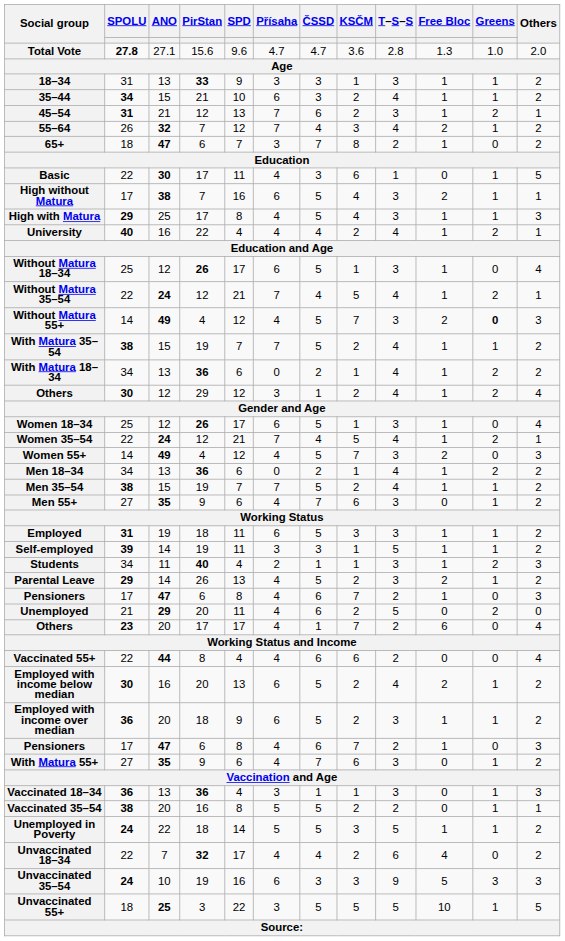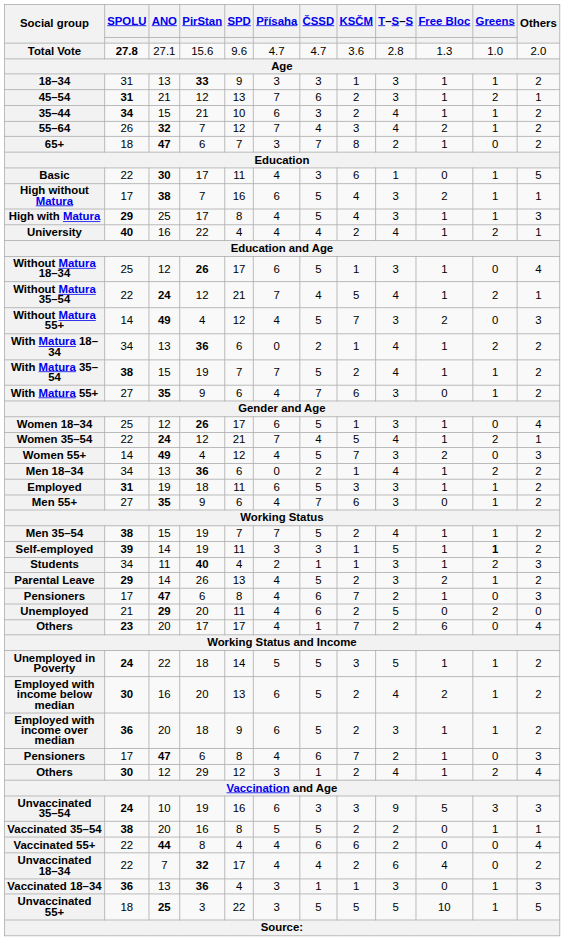rows swapped: (54, 98) <-> (54, 113)
(495, 321) bold -> (495, 321) normal
rows swapped: (54, 372) <-> (54, 347)
rows swapped: (54, 762) <-> (54, 393)
rows swapped: (54, 487) <-> (54, 534)
(495, 549) normal -> (495, 549) bold
rows swapped: (54, 829) <-> (54, 658)
rows swapped: (54, 793) <-> (54, 881)
